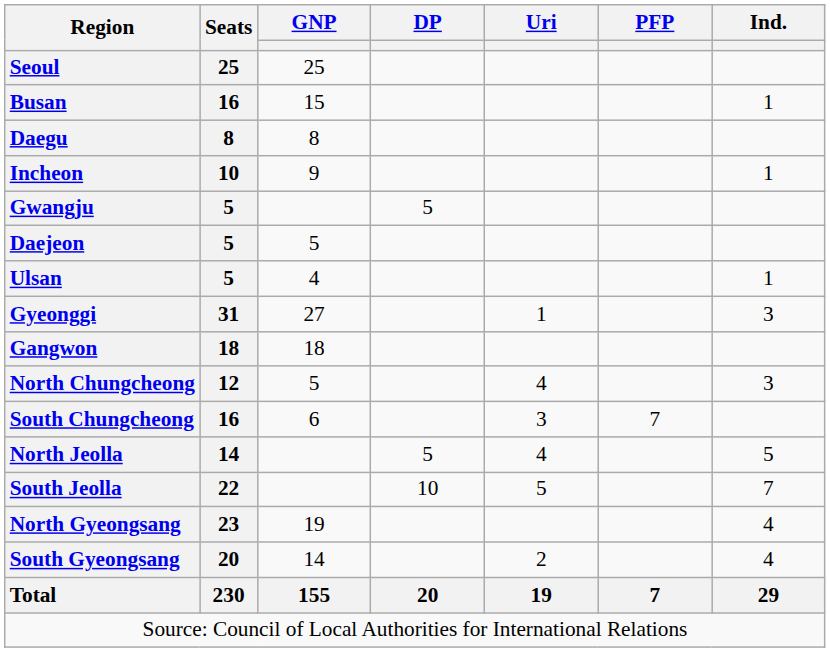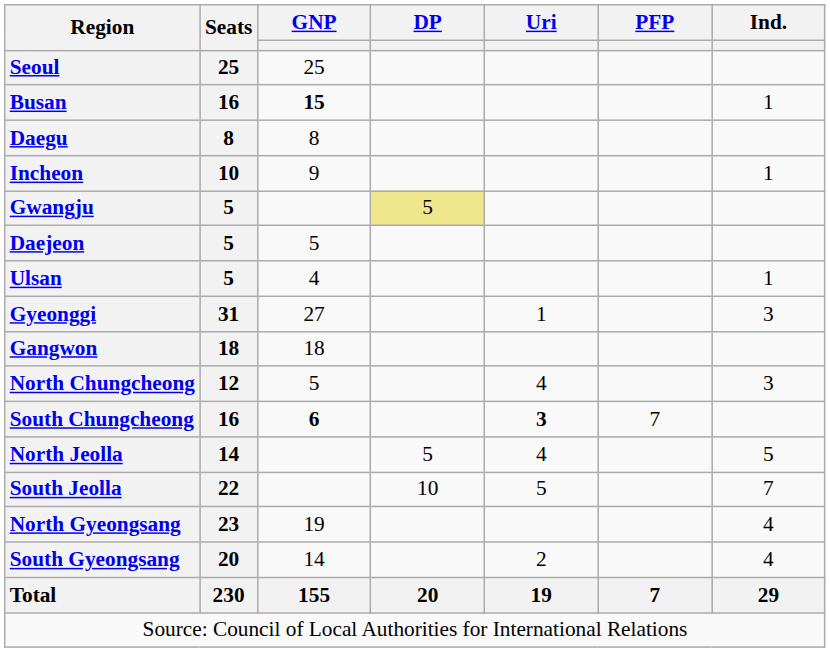(314, 102) normal -> (314, 102) bold
(428, 208) no background -> (428, 208) khaki background
(314, 419) normal -> (314, 419) bold
(541, 419) normal -> (541, 419) bold
